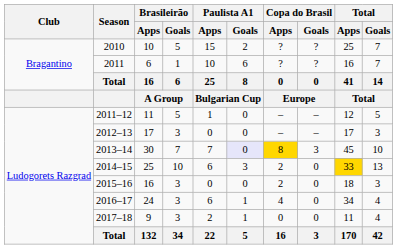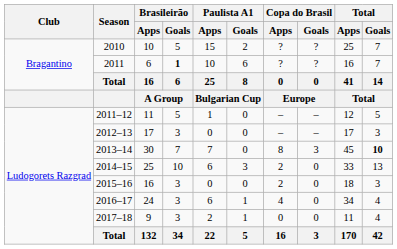(178, 64) normal -> (178, 64) bold
(245, 150) lavender background -> (245, 150) no background
(281, 150) gold background -> (281, 150) no background
(378, 150) normal -> (378, 150) bold
(349, 167) gold background -> (349, 167) no background
